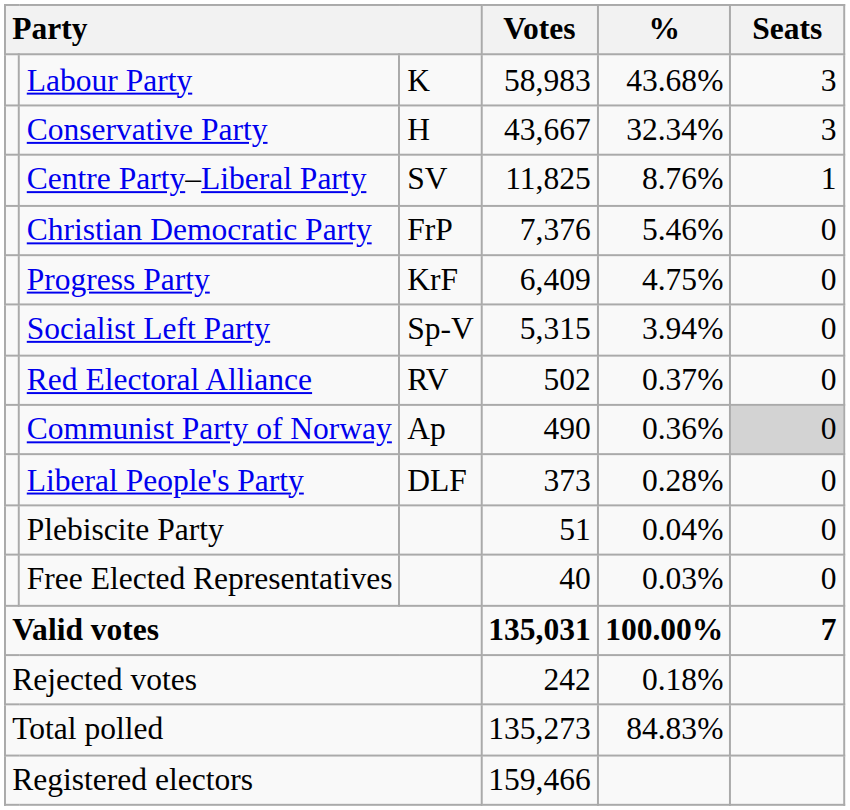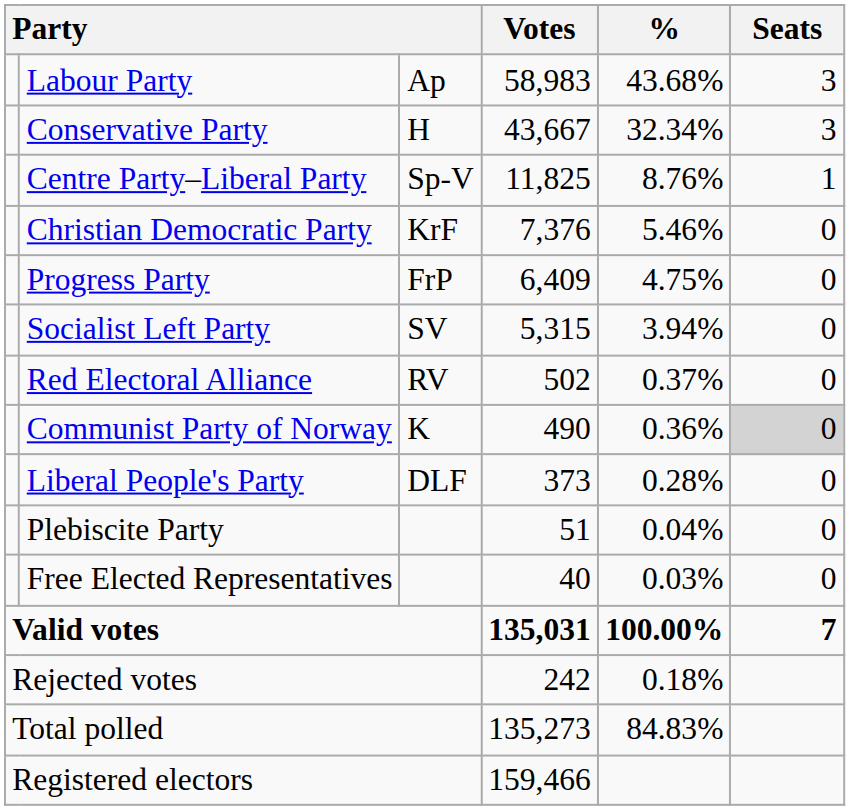(419, 79) K -> (426, 79) Ap
(427, 179) SV -> (440, 179) Sp-V
(430, 229) FrP -> (433, 229) KrF
(433, 279) KrF -> (430, 279) FrP
(440, 329) Sp-V -> (427, 329) SV
(426, 429) Ap -> (419, 429) K
